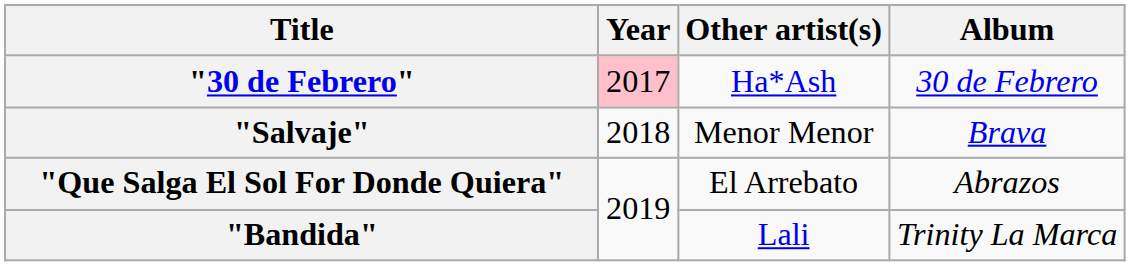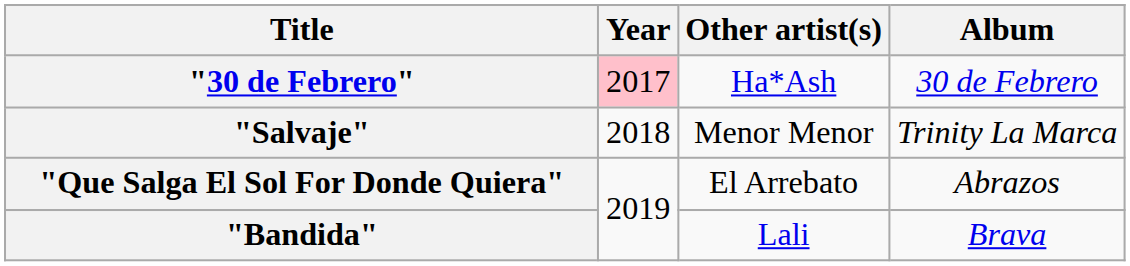(1007, 132) Brava -> (1007, 132) Trinity La Marca
(1007, 234) Trinity La Marca -> (1007, 234) Brava
